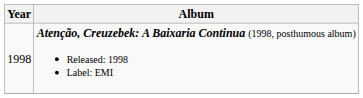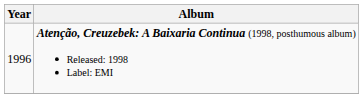(19, 58) 1998 -> (19, 58) 1996
